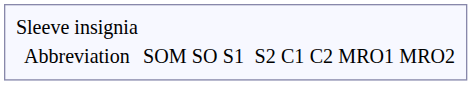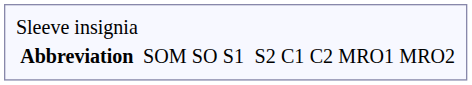(77, 56) normal -> (77, 56) bold
